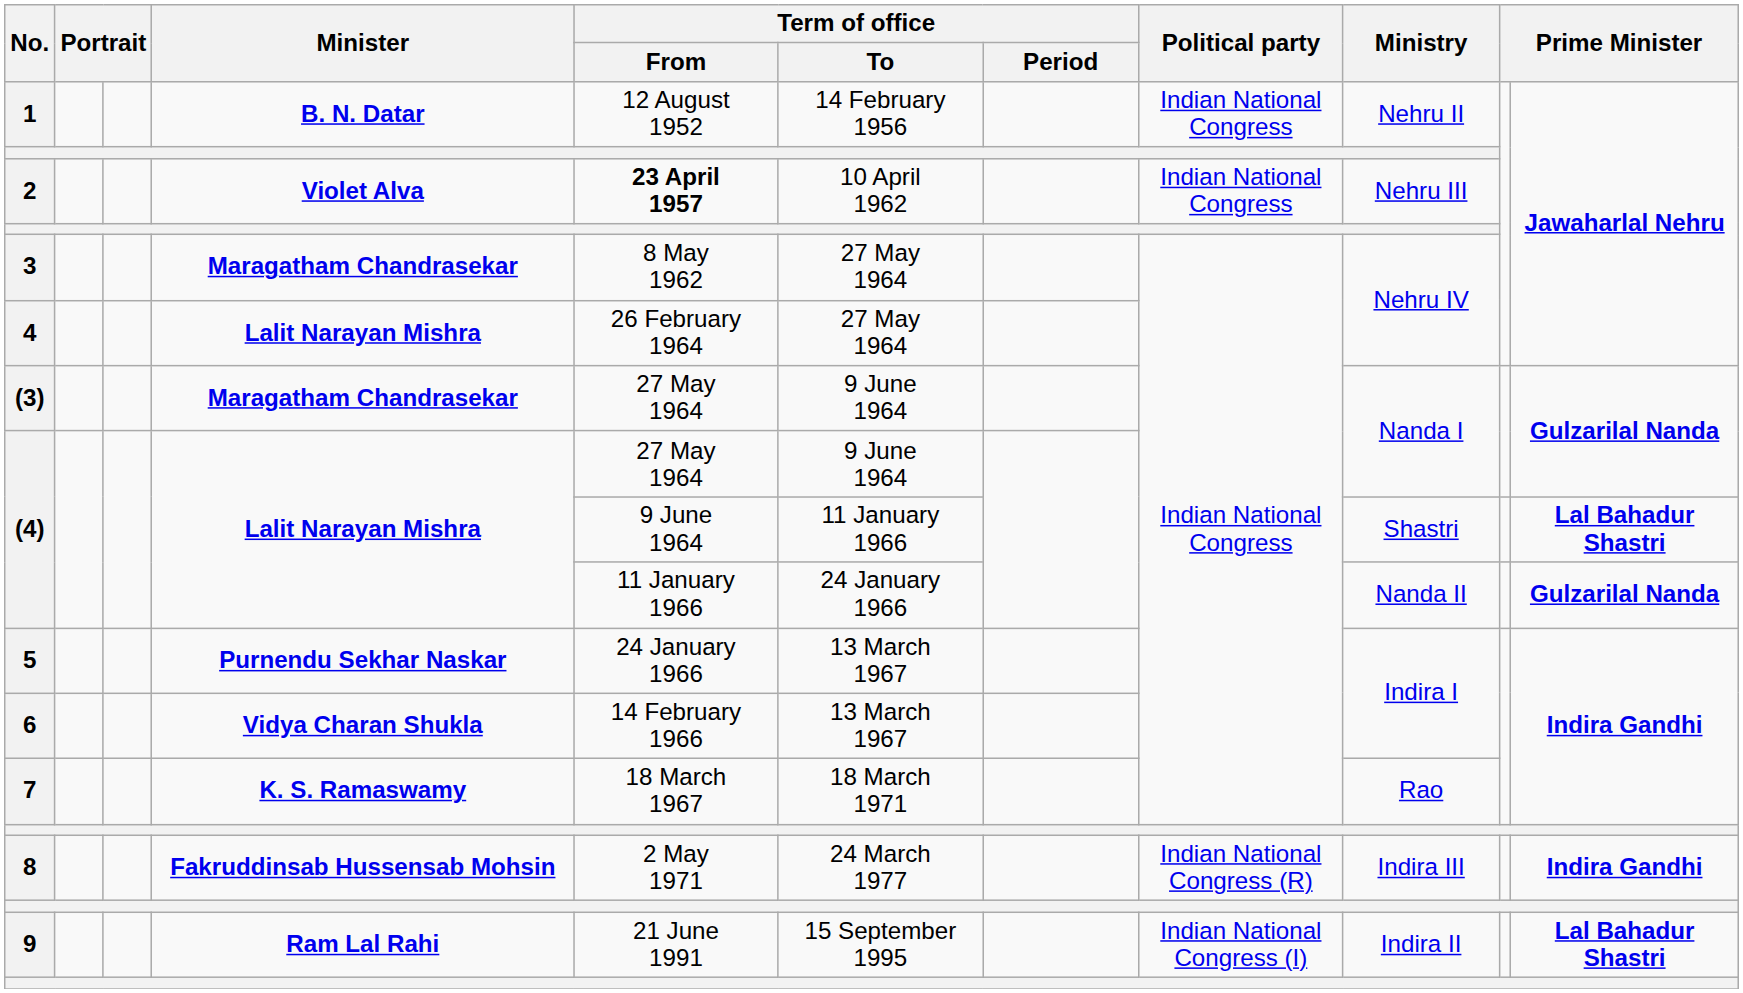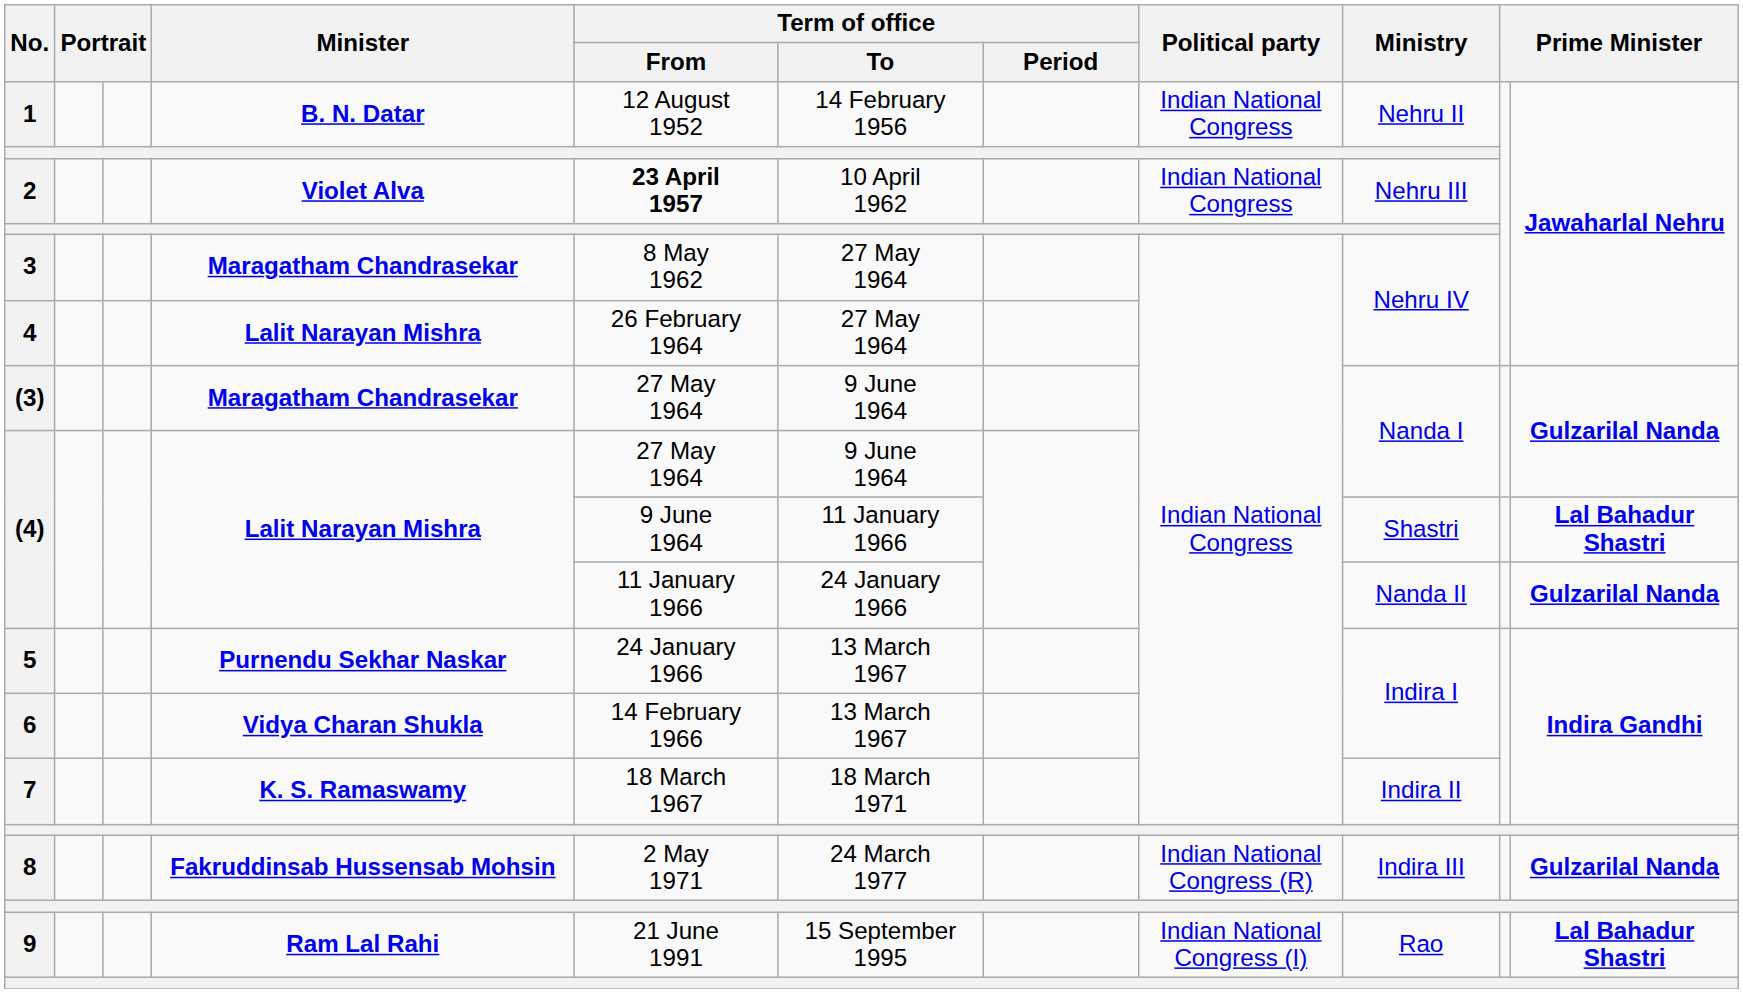(1421, 791) Rao -> (1421, 791) Indira II
(1625, 867) Indira Gandhi -> (1625, 867) Gulzarilal Nanda
(1421, 944) Indira II -> (1421, 944) Rao
